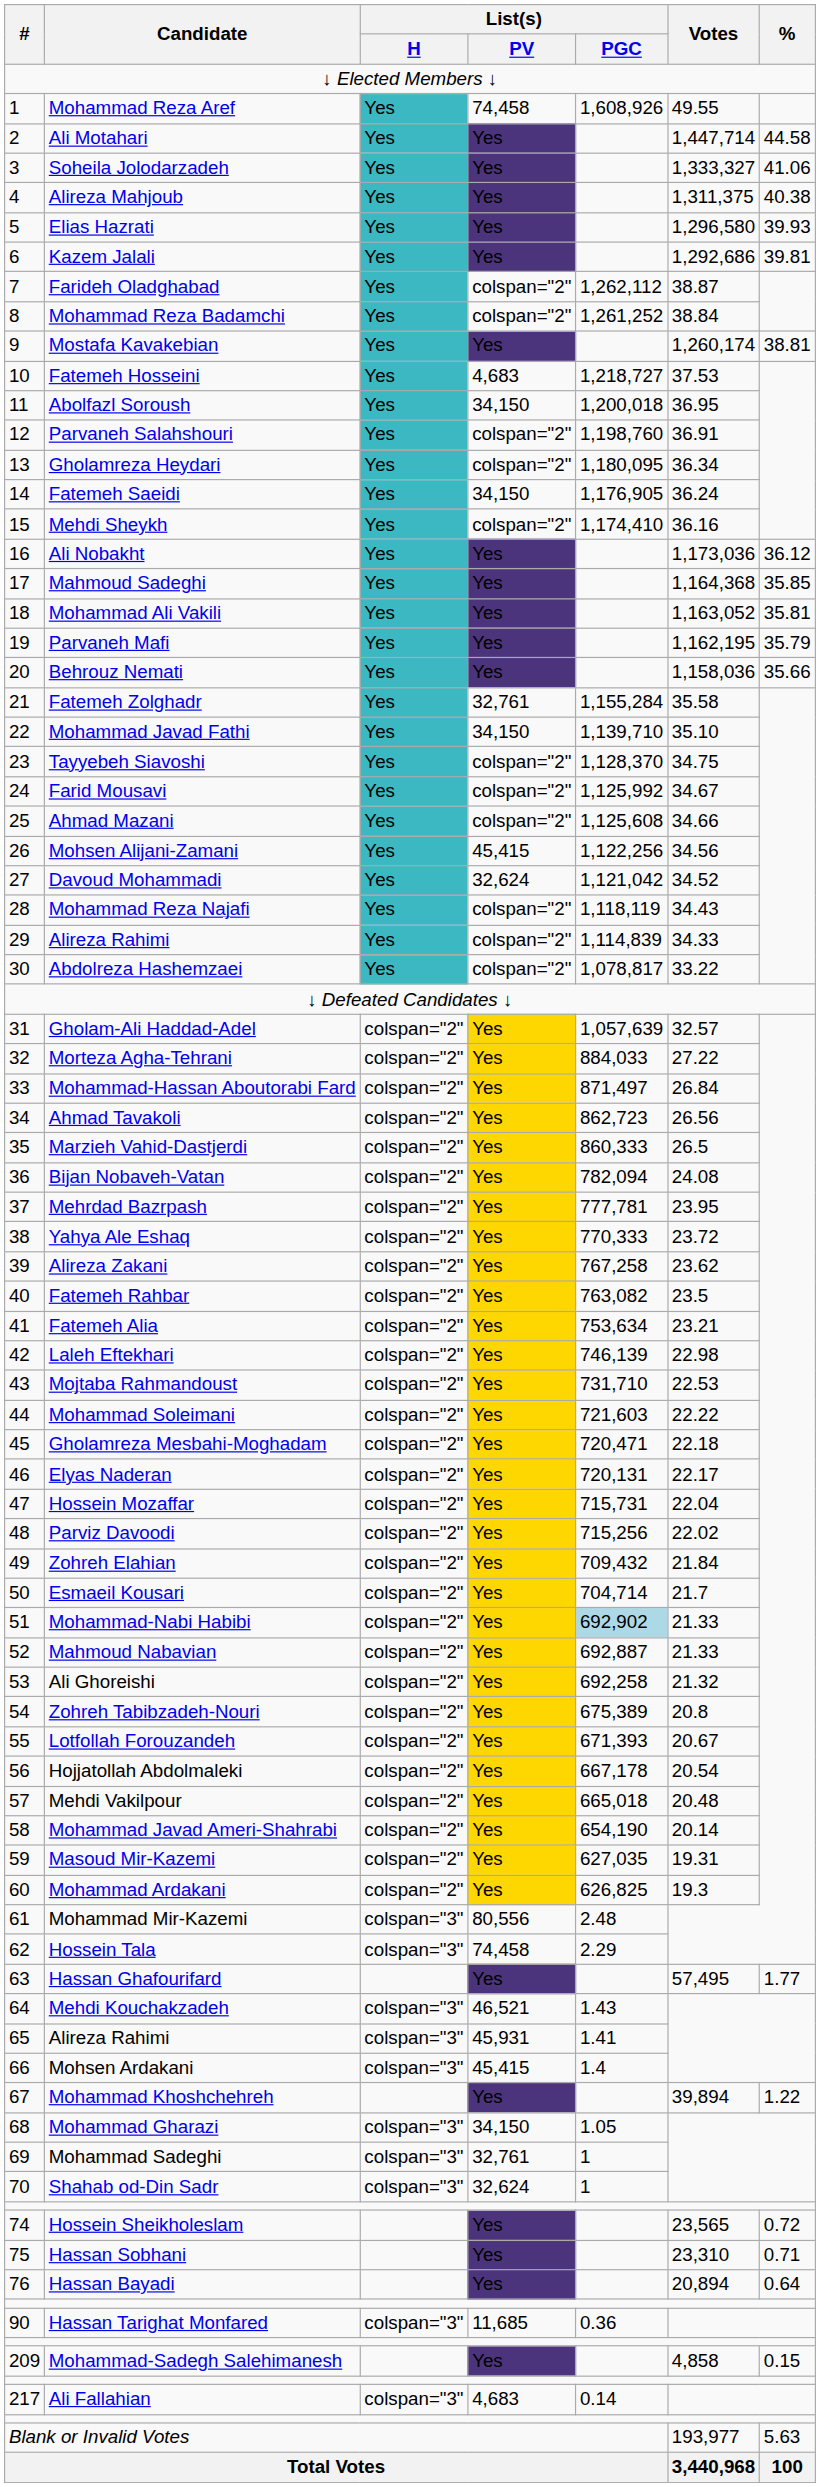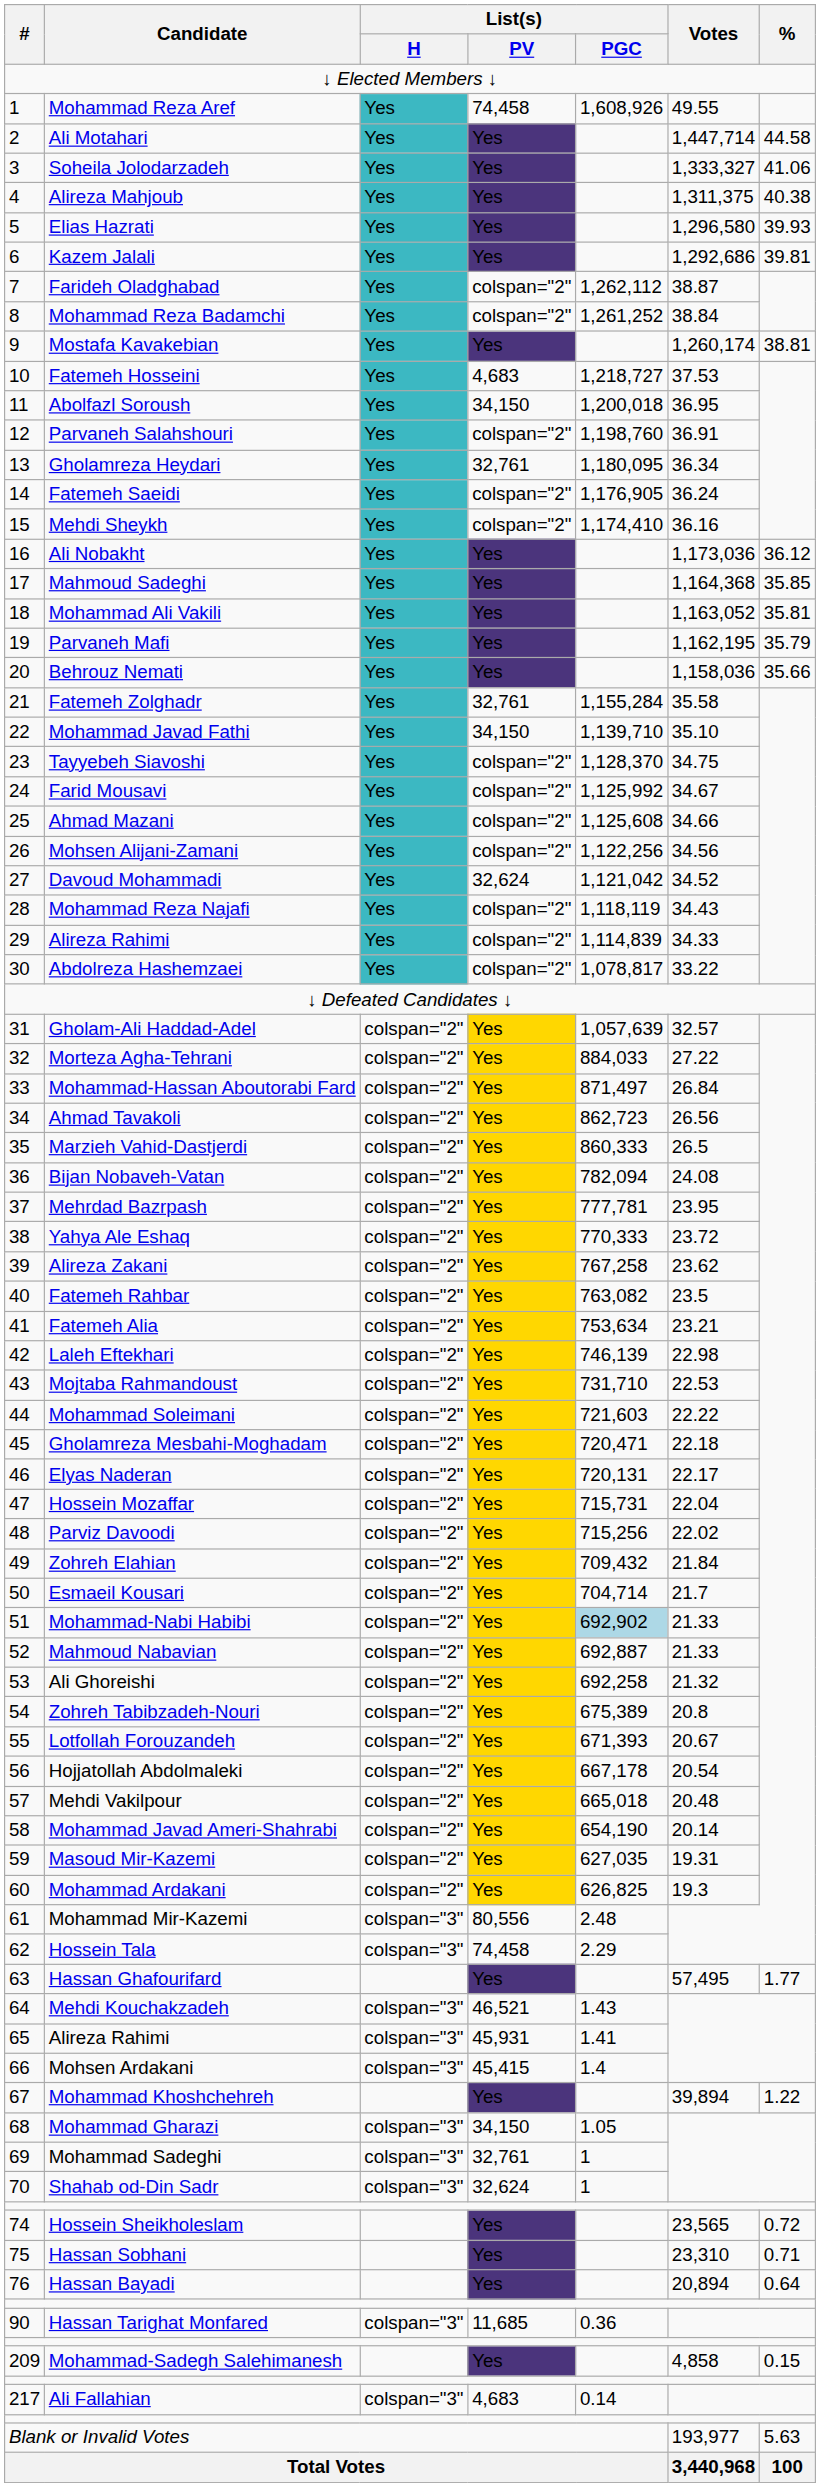(522, 464) colspan="2" -> (501, 464) 32,761
(501, 494) 34,150 -> (522, 494) colspan="2"
(501, 850) 45,415 -> (522, 850) colspan="2"
